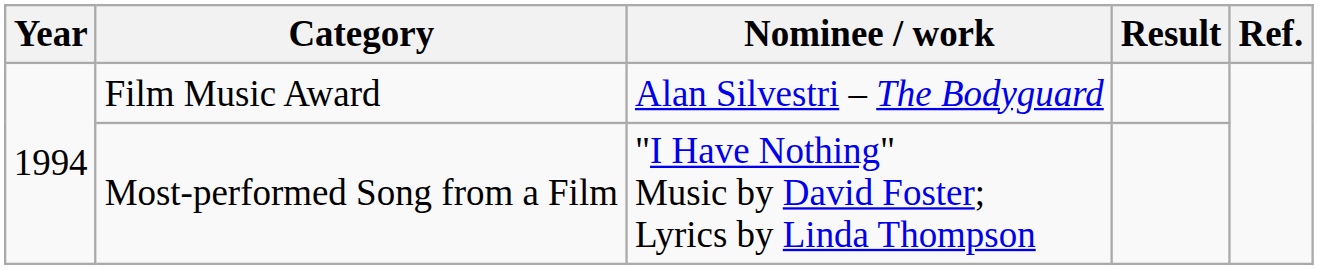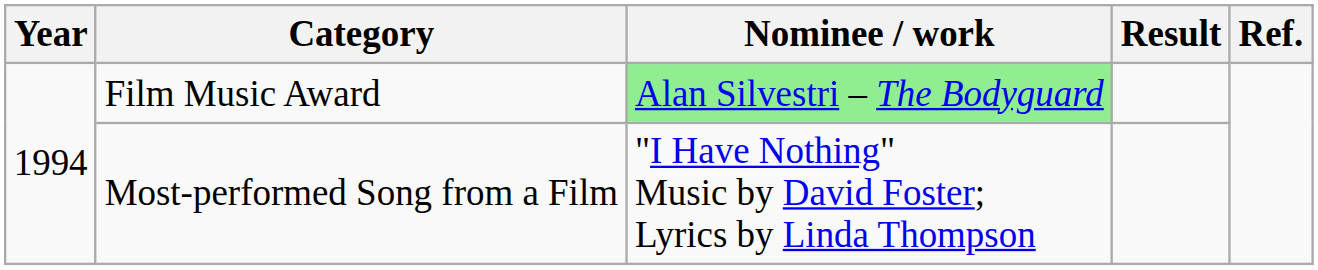(869, 92) no background -> (869, 92) lightgreen background
